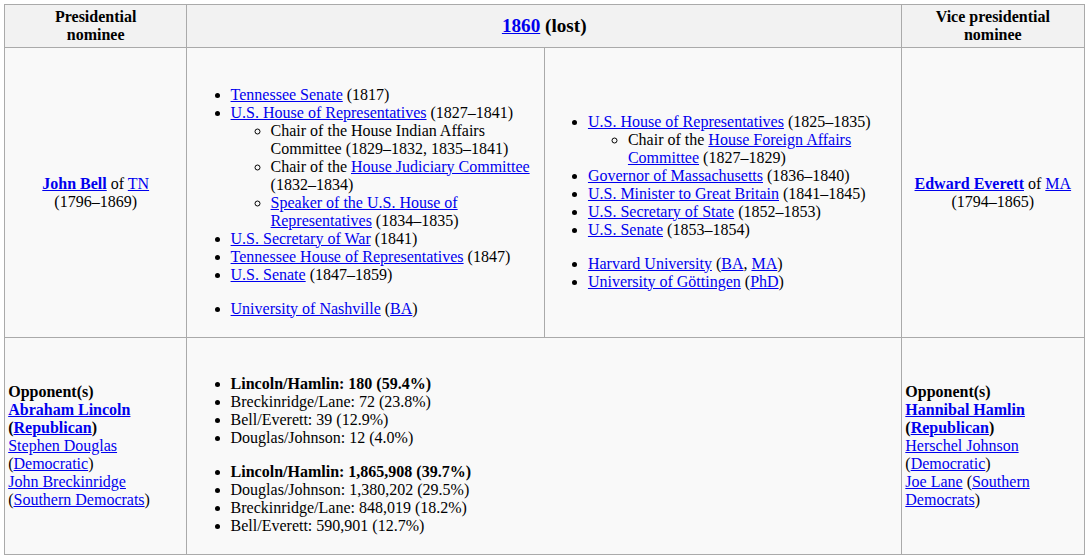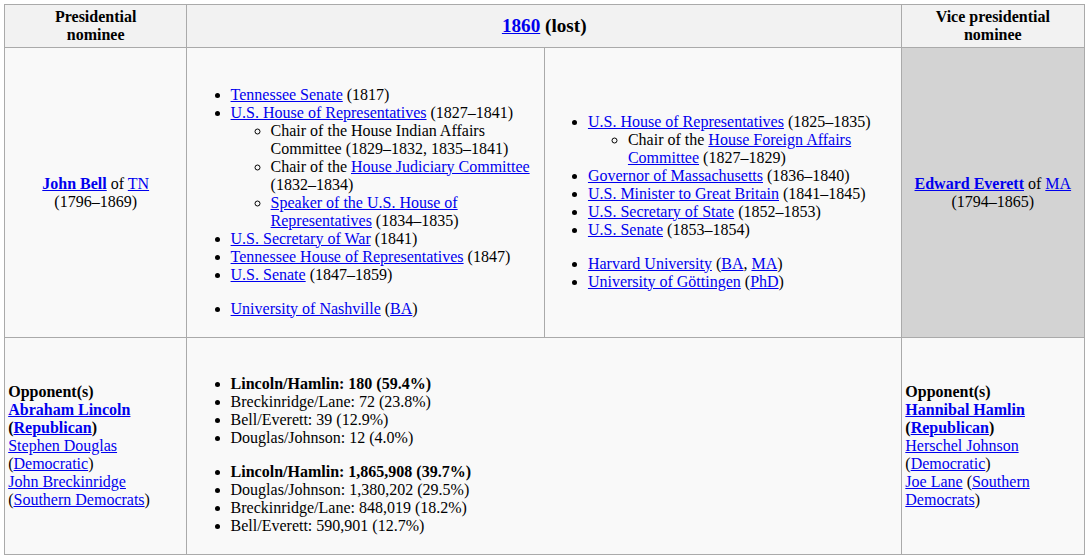(993, 192) no background -> (993, 192) lightgrey background
